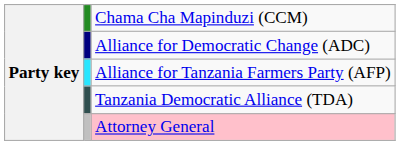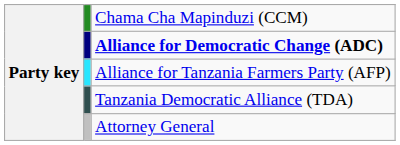(232, 45) normal -> (239, 45) bold
(155, 126) pink background -> (155, 126) no background
